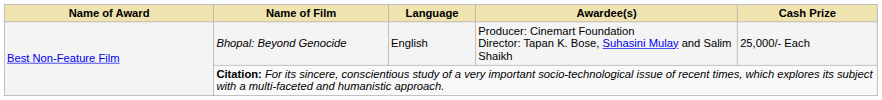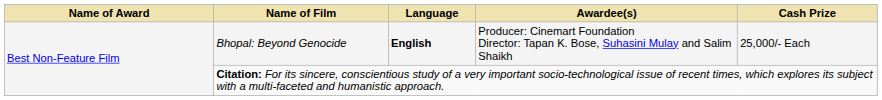(409, 43) normal -> (411, 43) bold
